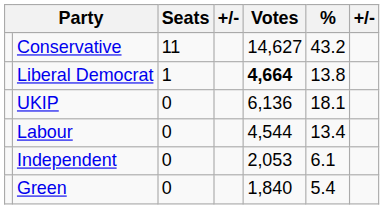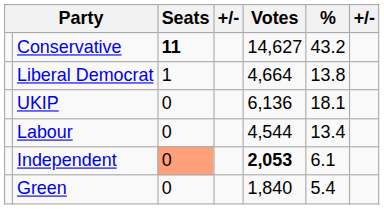(171, 47) normal -> (171, 47) bold
(270, 75) bold -> (270, 75) normal
(167, 160) no background -> (167, 160) lightsalmon background
(270, 160) normal -> (270, 160) bold
